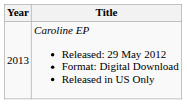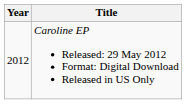(18, 60) 2013 -> (18, 60) 2012
